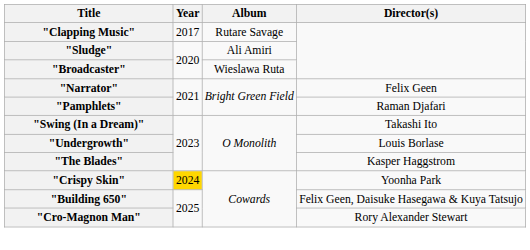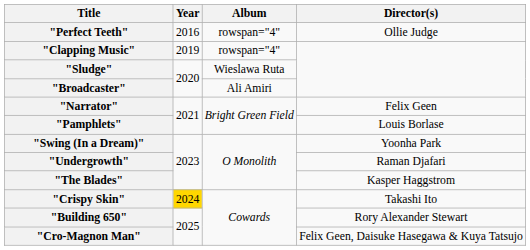+ row: (89, 32)
(188, 32) 2017 -> (188, 50) 2019
(249, 32) Rutare Savage -> (249, 50) rowspan="4"
(249, 50) Ali Amiri -> (249, 69) Wieslawa Ruta
(249, 69) Wieslawa Ruta -> (249, 87) Ali Amiri
(411, 106) Raman Djafari -> (411, 124) Louis Borlase
(411, 124) Takashi Ito -> (411, 143) Yoonha Park
(411, 143) Louis Borlase -> (411, 161) Raman Djafari
(411, 180) Yoonha Park -> (411, 198) Takashi Ito
(411, 198) Felix Geen, Daisuke Hasegawa & Kuya Tatsujo -> (411, 217) Rory Alexander Stewart
(411, 217) Rory Alexander Stewart -> (411, 236) Felix Geen, Daisuke Hasegawa & Kuya Tatsujo
